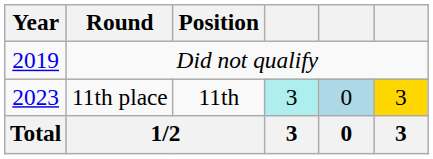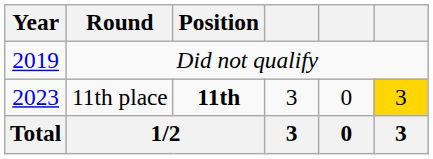(219, 97) normal -> (219, 97) bold
(292, 97) paleturquoise background -> (292, 97) no background
(346, 97) lightblue background -> (346, 97) no background
